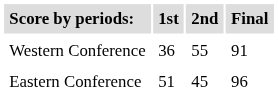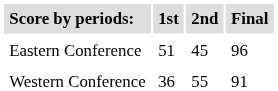rows swapped: (77, 50) <-> (75, 81)
